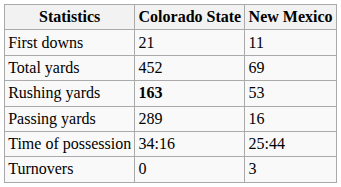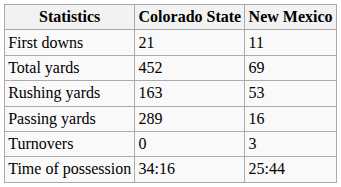(151, 93) bold -> (151, 93) normal
rows swapped: (41, 169) <-> (70, 144)
